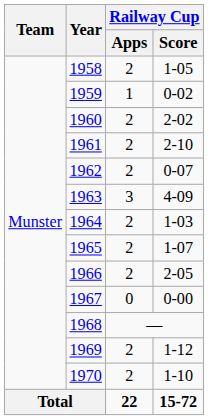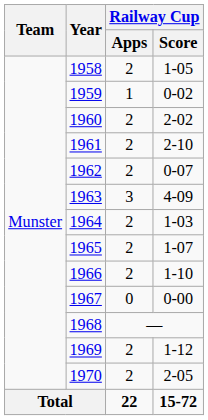(178, 273) 2-05 -> (178, 273) 1-10
(178, 376) 1-10 -> (178, 376) 2-05
